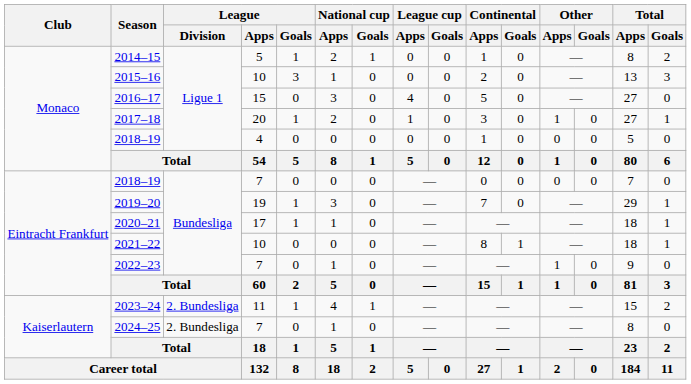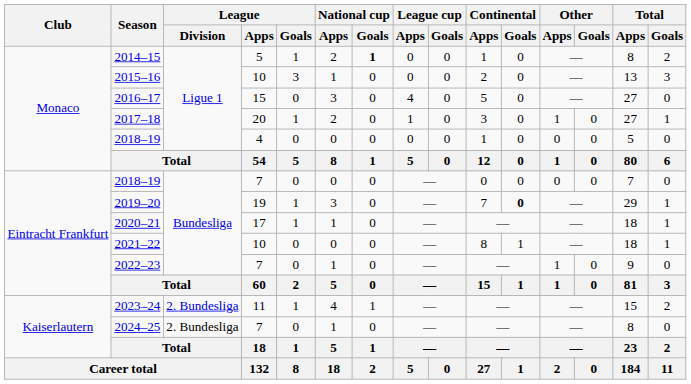(373, 56) normal -> (373, 56) bold
(520, 202) normal -> (520, 202) bold
